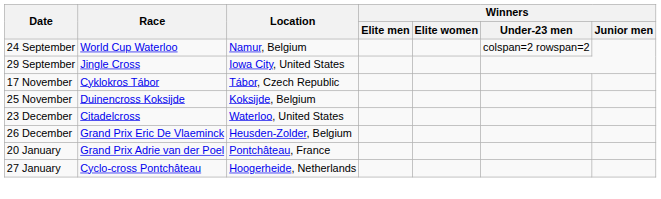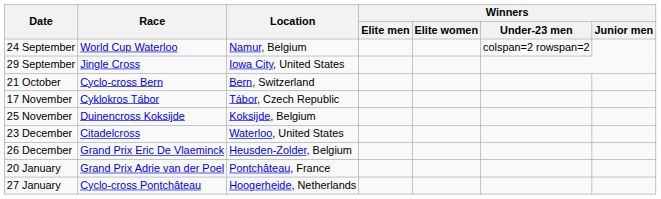+ row: (34, 82)
